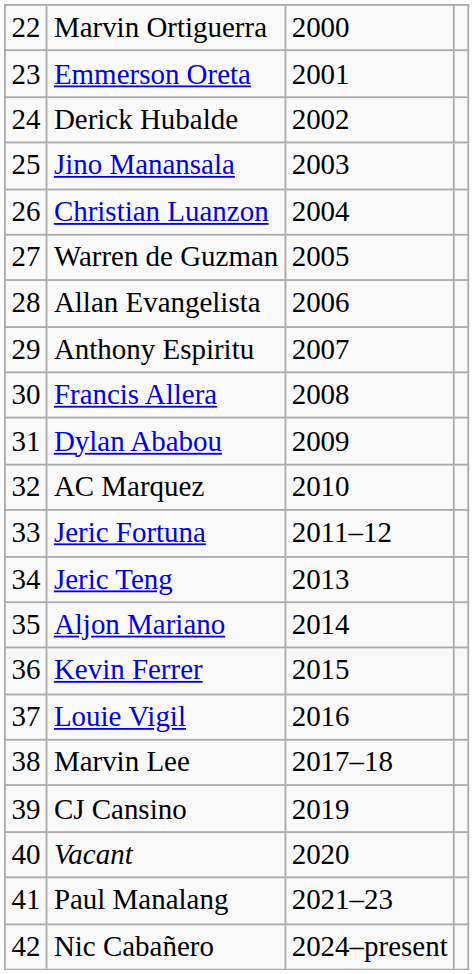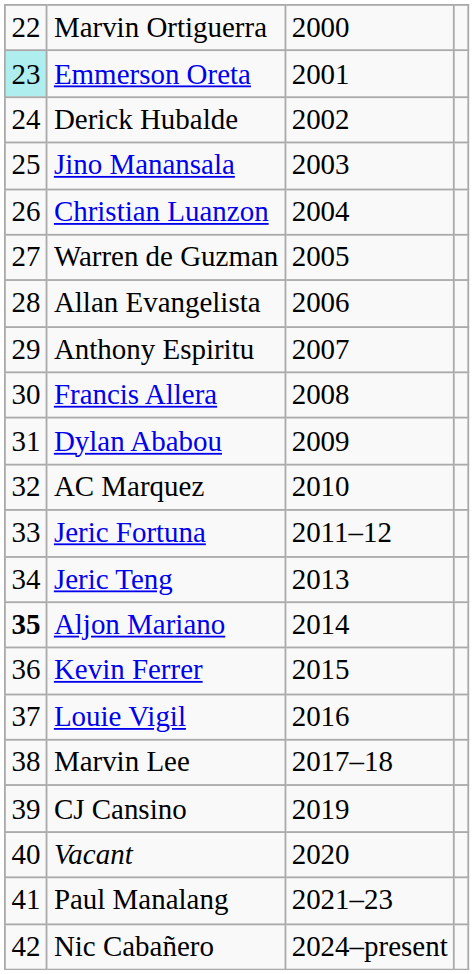(26, 73) no background -> (26, 73) paleturquoise background
(26, 624) normal -> (26, 624) bold
